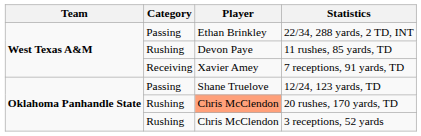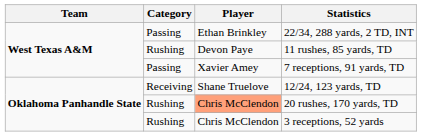(169, 67) Receiving -> (164, 67) Passing
(164, 85) Passing -> (169, 85) Receiving
